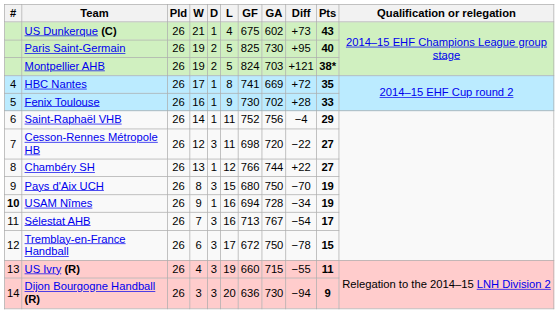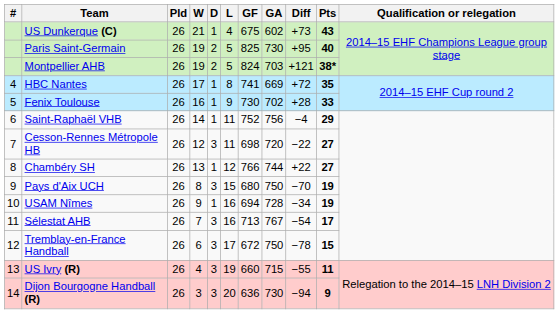(13, 203) bold -> (13, 203) normal
